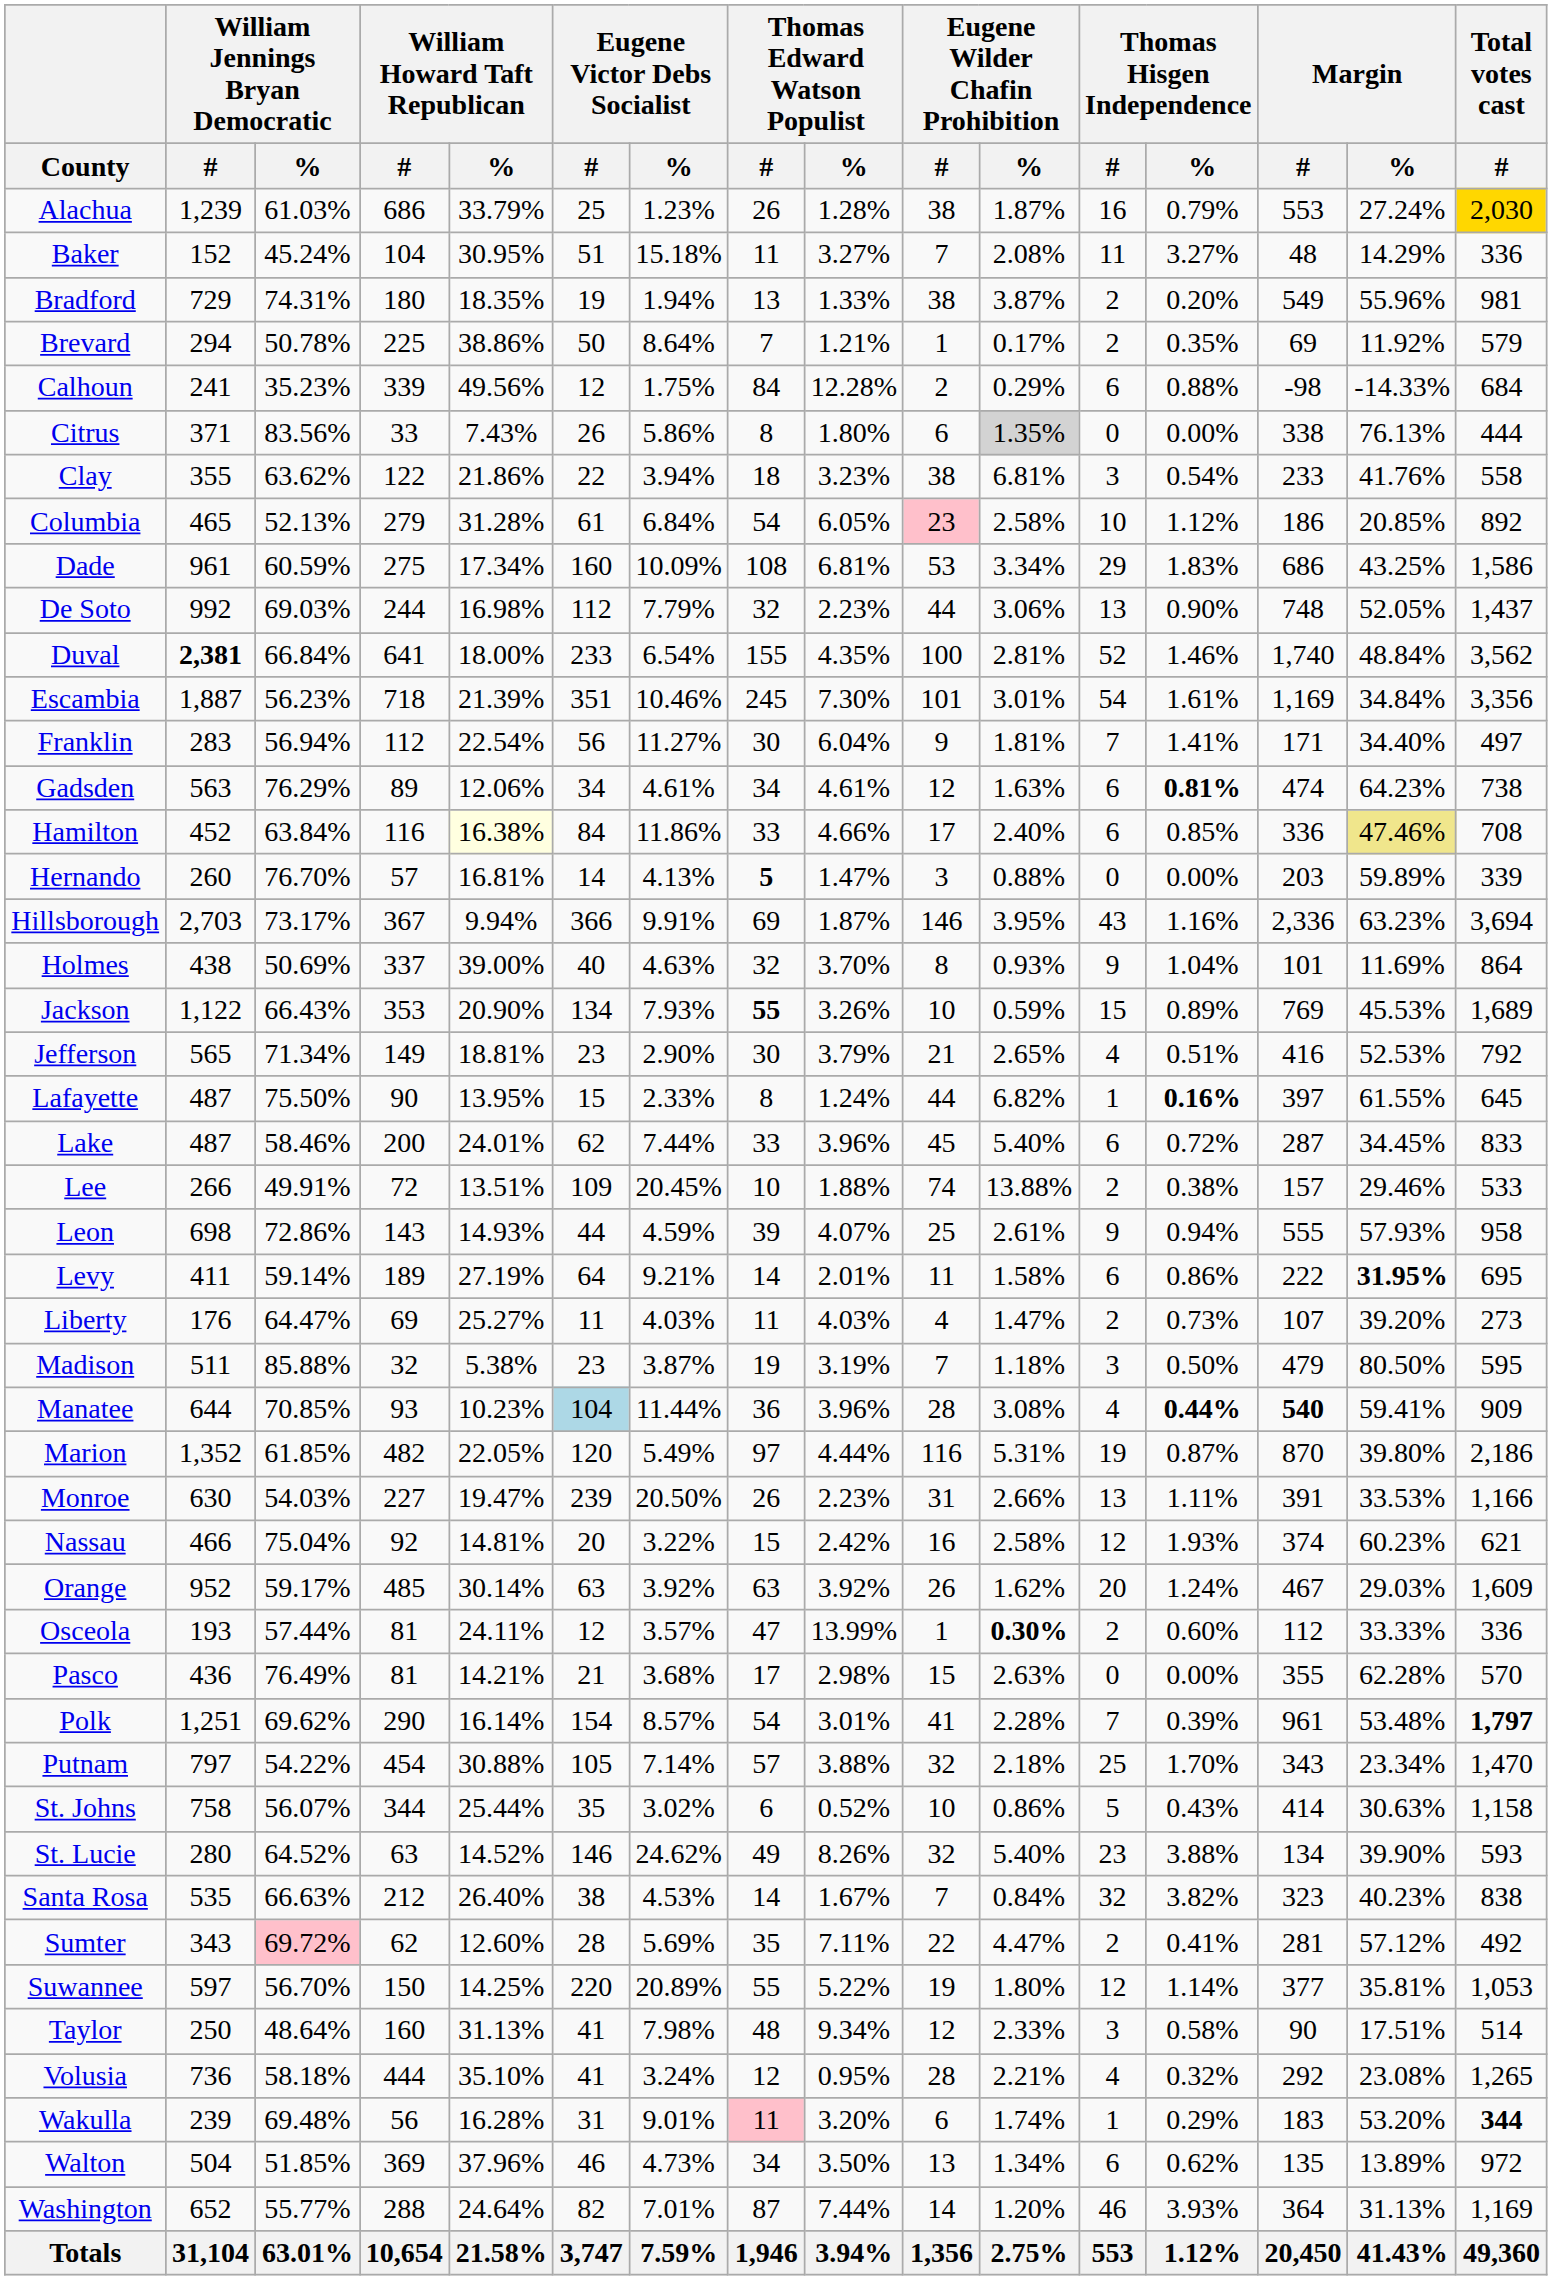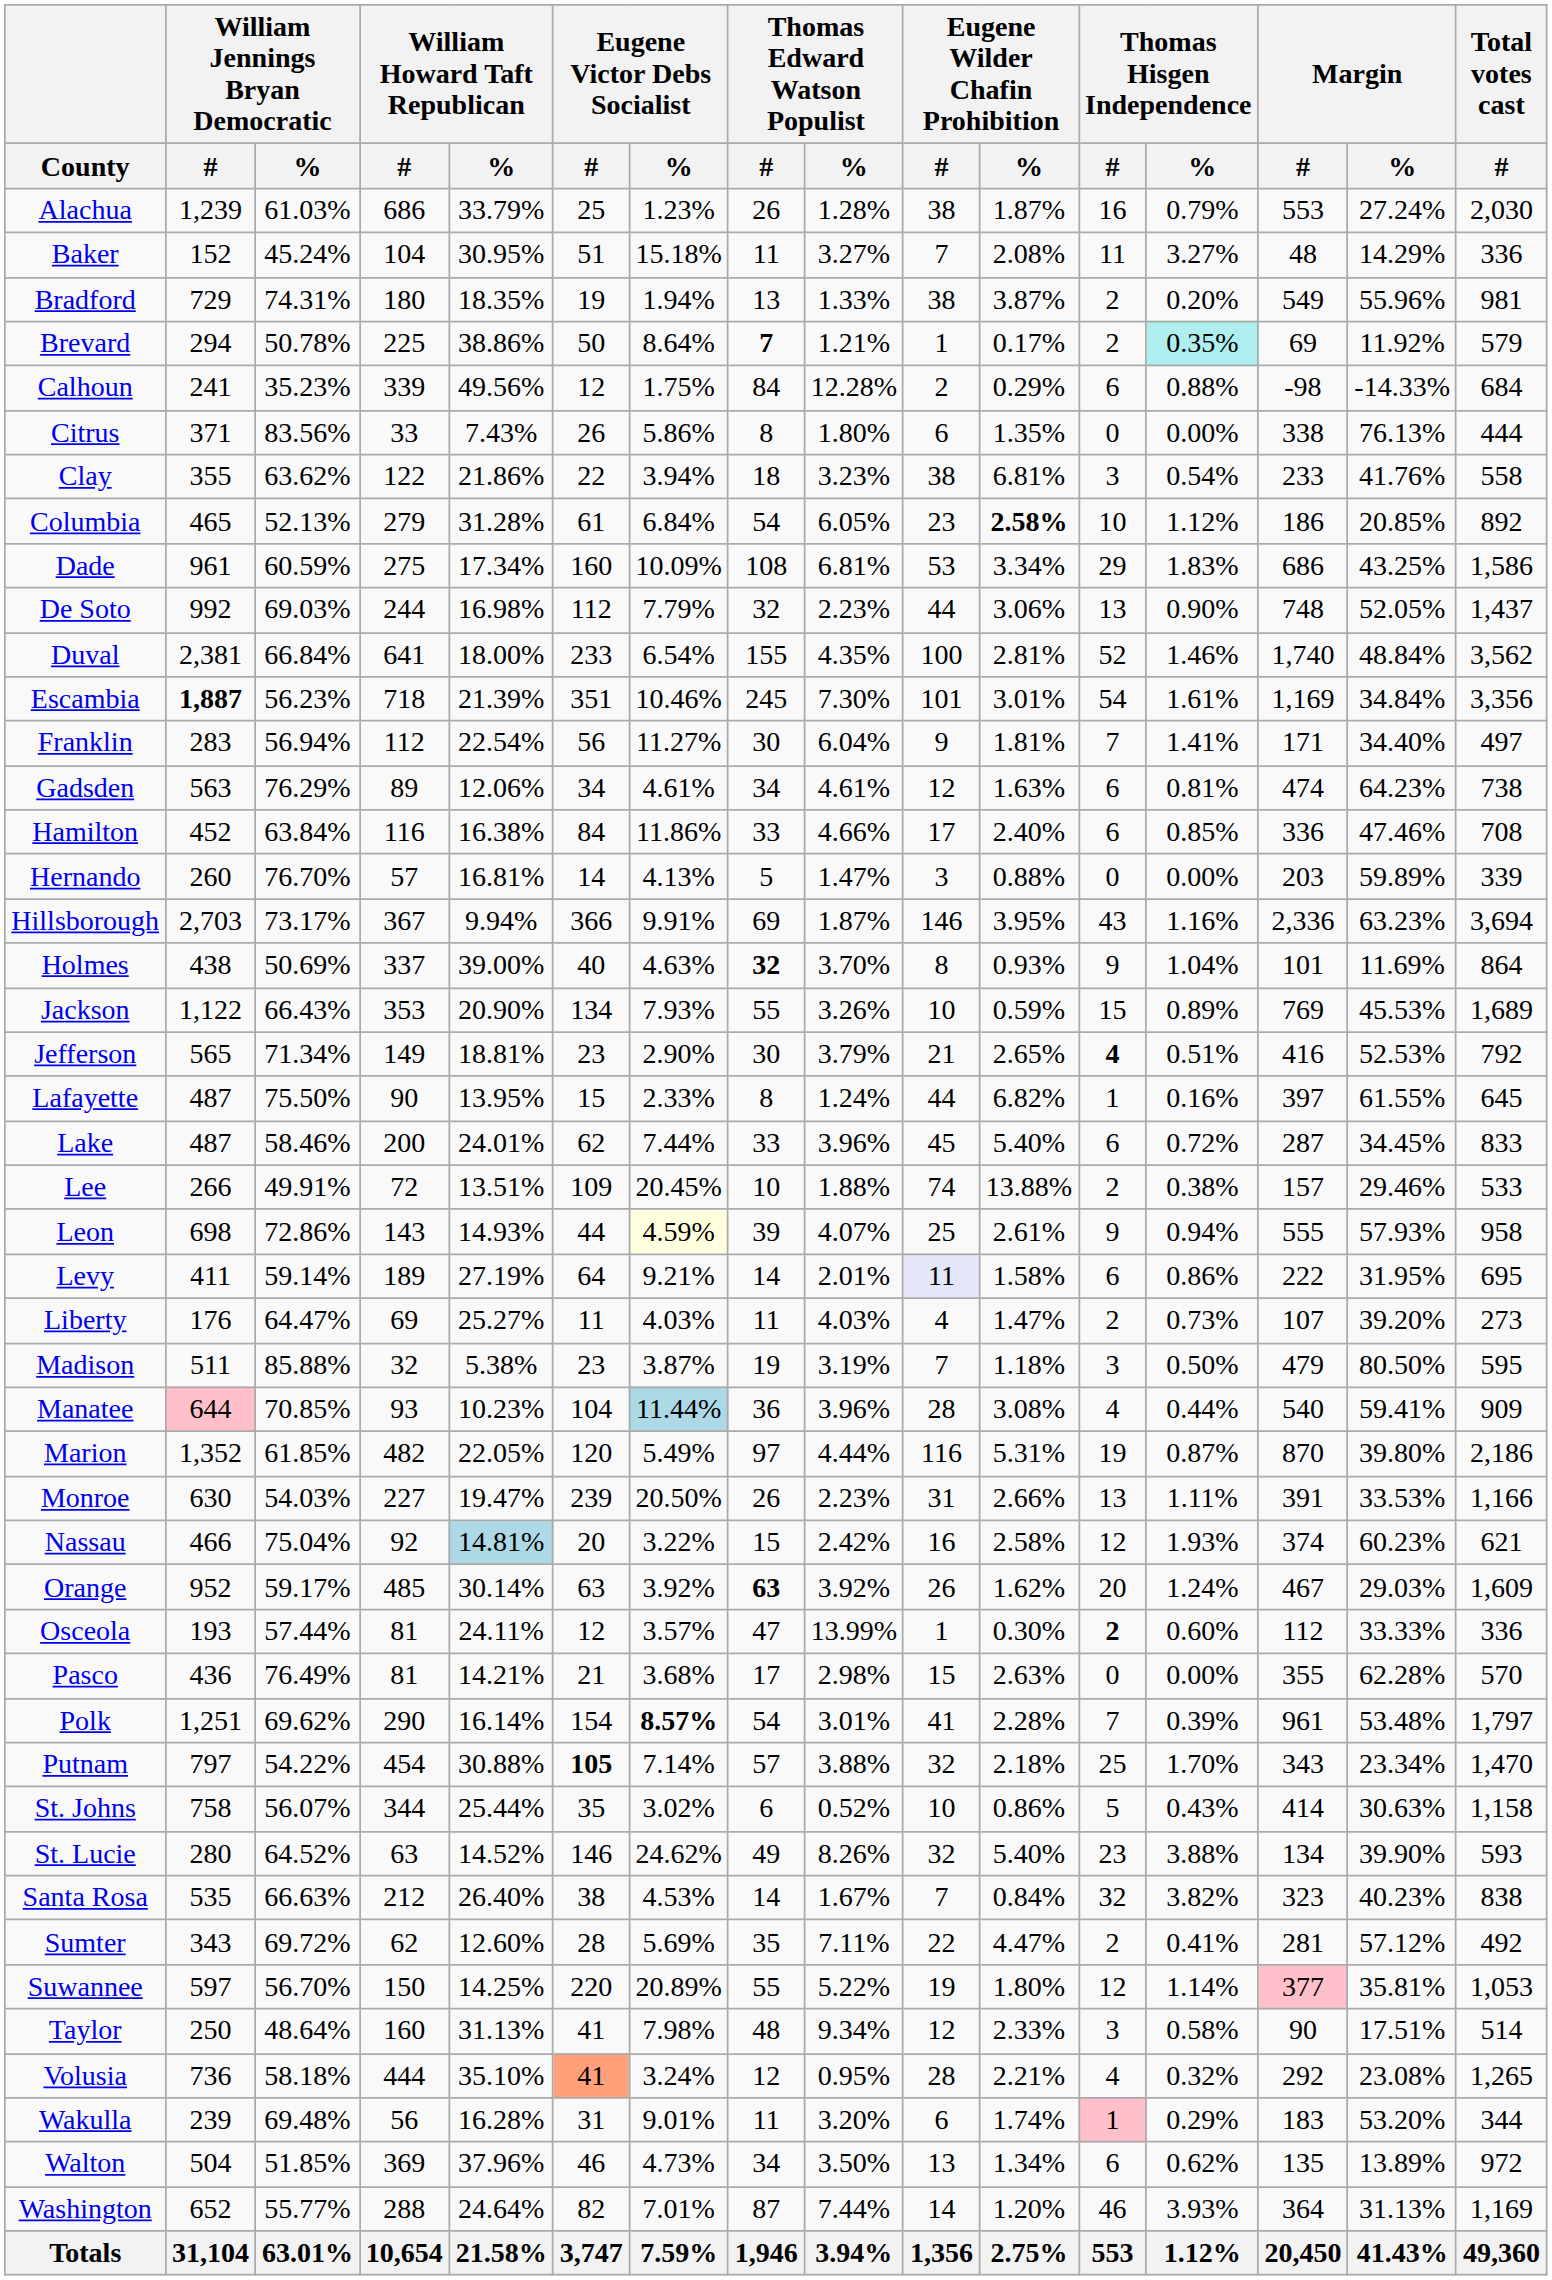(1501, 210) gold background -> (1501, 210) no background
(766, 343) normal -> (766, 343) bold
(1202, 343) no background -> (1202, 343) paleturquoise background
(1029, 432) lightgrey background -> (1029, 432) no background
(941, 520) pink background -> (941, 520) no background
(1029, 520) normal -> (1029, 520) bold
(211, 654) bold -> (211, 654) normal
(211, 698) normal -> (211, 698) bold
(1202, 787) bold -> (1202, 787) normal
(501, 831) lightyellow background -> (501, 831) no background
(1402, 831) khaki background -> (1402, 831) no background
(766, 876) bold -> (766, 876) normal
(766, 964) normal -> (766, 964) bold
(766, 1009) bold -> (766, 1009) normal
(1113, 1053) normal -> (1113, 1053) bold
(1202, 1098) bold -> (1202, 1098) normal
(679, 1231) no background -> (679, 1231) lightyellow background
(941, 1275) no background -> (941, 1275) lavender background
(1402, 1275) bold -> (1402, 1275) normal
(211, 1408) no background -> (211, 1408) pink background
(591, 1408) lightblue background -> (591, 1408) no background
(679, 1408) no background -> (679, 1408) lightblue background
(1202, 1408) bold -> (1202, 1408) normal
(1303, 1408) bold -> (1303, 1408) normal
(501, 1542) no background -> (501, 1542) lightblue background
(766, 1586) normal -> (766, 1586) bold
(1029, 1631) bold -> (1029, 1631) normal
(1113, 1631) normal -> (1113, 1631) bold
(679, 1719) normal -> (679, 1719) bold
(1501, 1719) bold -> (1501, 1719) normal
(591, 1764) normal -> (591, 1764) bold
(307, 1941) pink background -> (307, 1941) no background
(1303, 1986) no background -> (1303, 1986) pink background
(591, 2075) no background -> (591, 2075) lightsalmon background
(766, 2119) pink background -> (766, 2119) no background
(1113, 2119) no background -> (1113, 2119) pink background
(1501, 2119) bold -> (1501, 2119) normal
